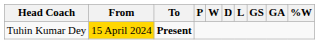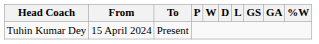(121, 30) gold background -> (121, 30) no background
(174, 30) bold -> (173, 30) normal
